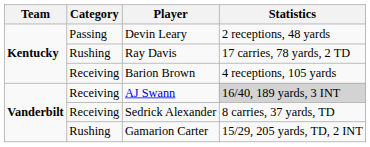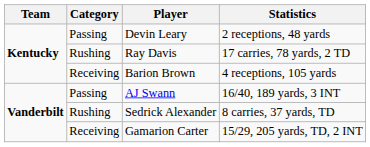(94, 92) Receiving -> (88, 92) Passing
(281, 92) lightgrey background -> (281, 92) no background
(94, 112) Receiving -> (90, 112) Rushing
(90, 131) Rushing -> (94, 131) Receiving
